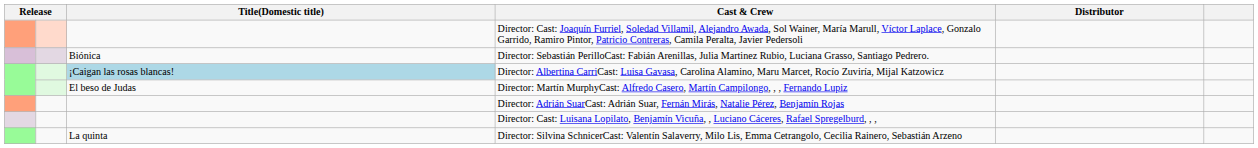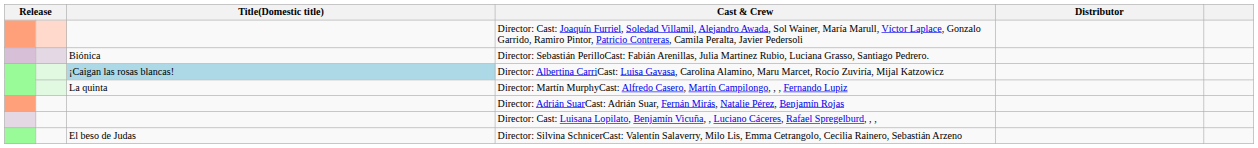(103, 87) El beso de Judas -> (88, 87) La quinta
(88, 135) La quinta -> (103, 135) El beso de Judas
